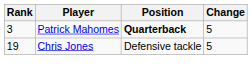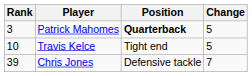+ row: (66, 46)
(13, 46) 19 -> (13, 63) 39
(209, 46) 5 -> (209, 63) 7
